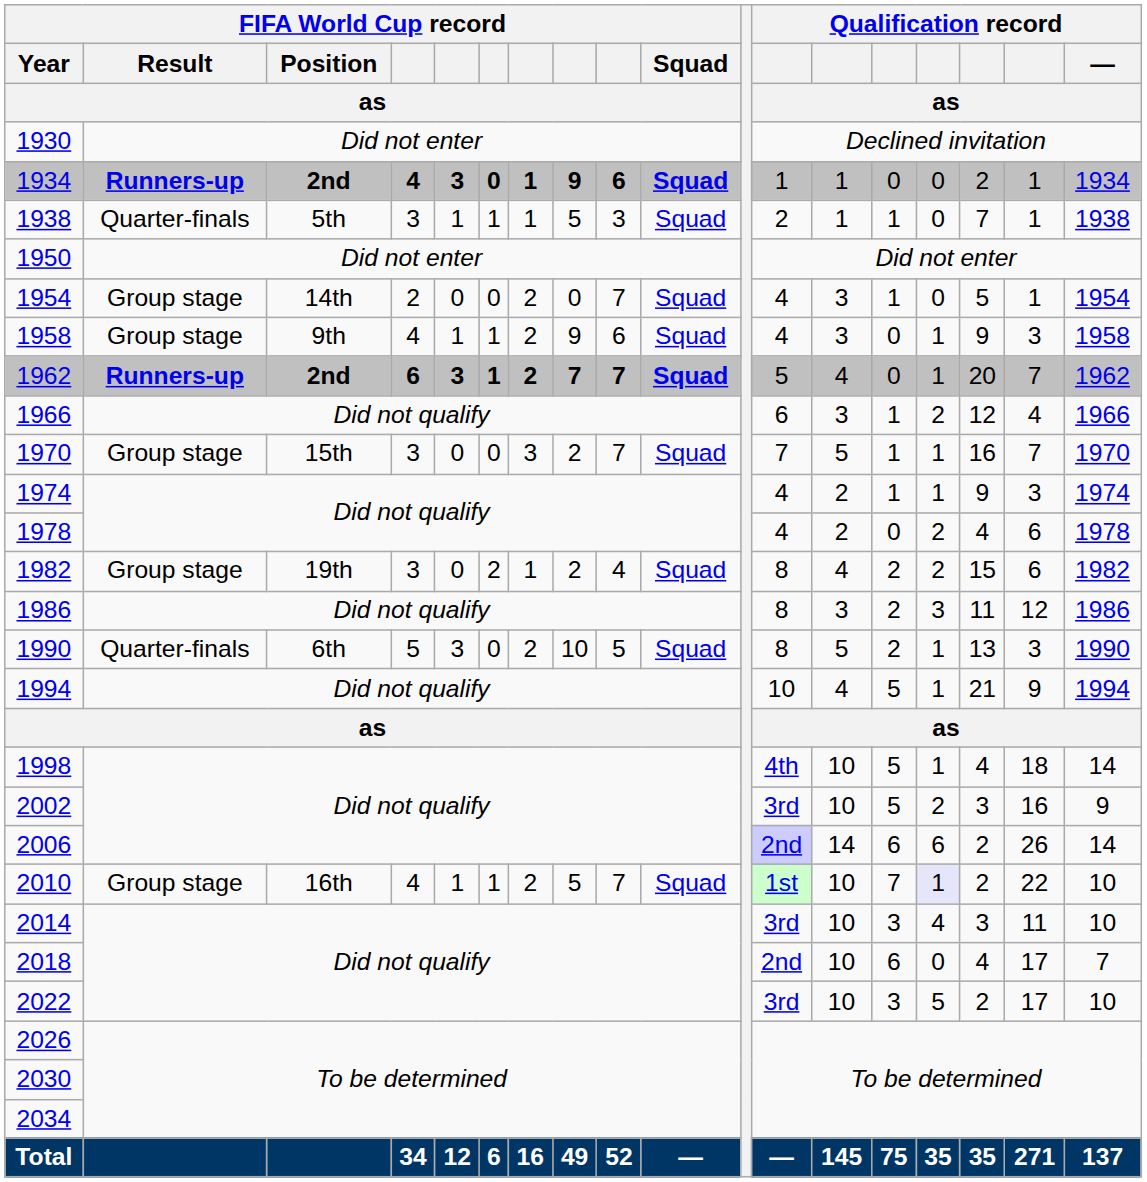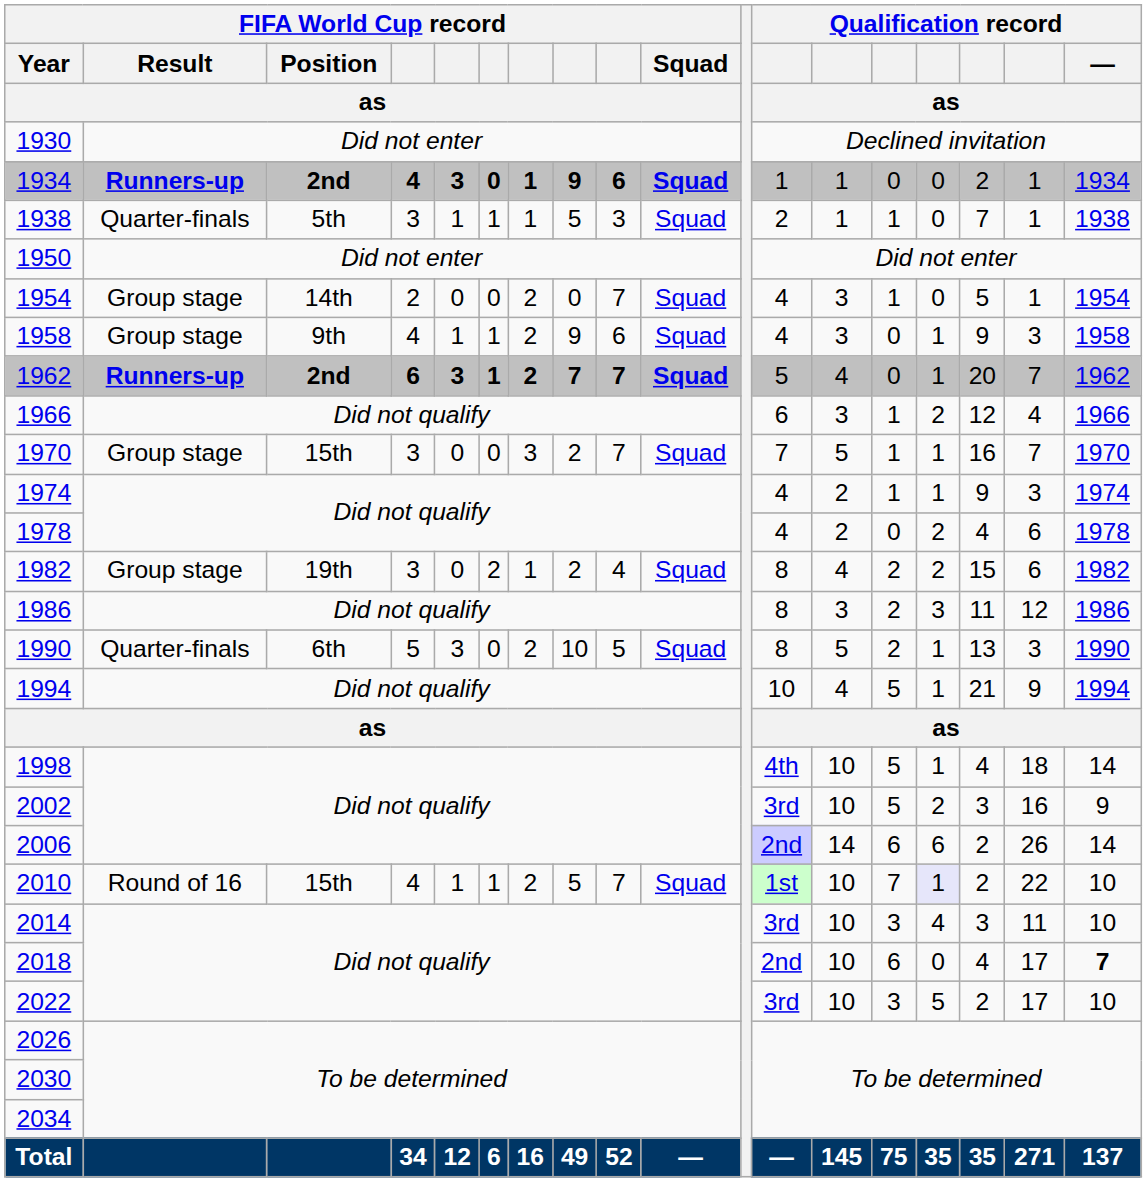(175, 883) Group stage -> (175, 883) Round of 16
(329, 883) 16th -> (329, 883) 15th
(1103, 961) normal -> (1103, 961) bold
